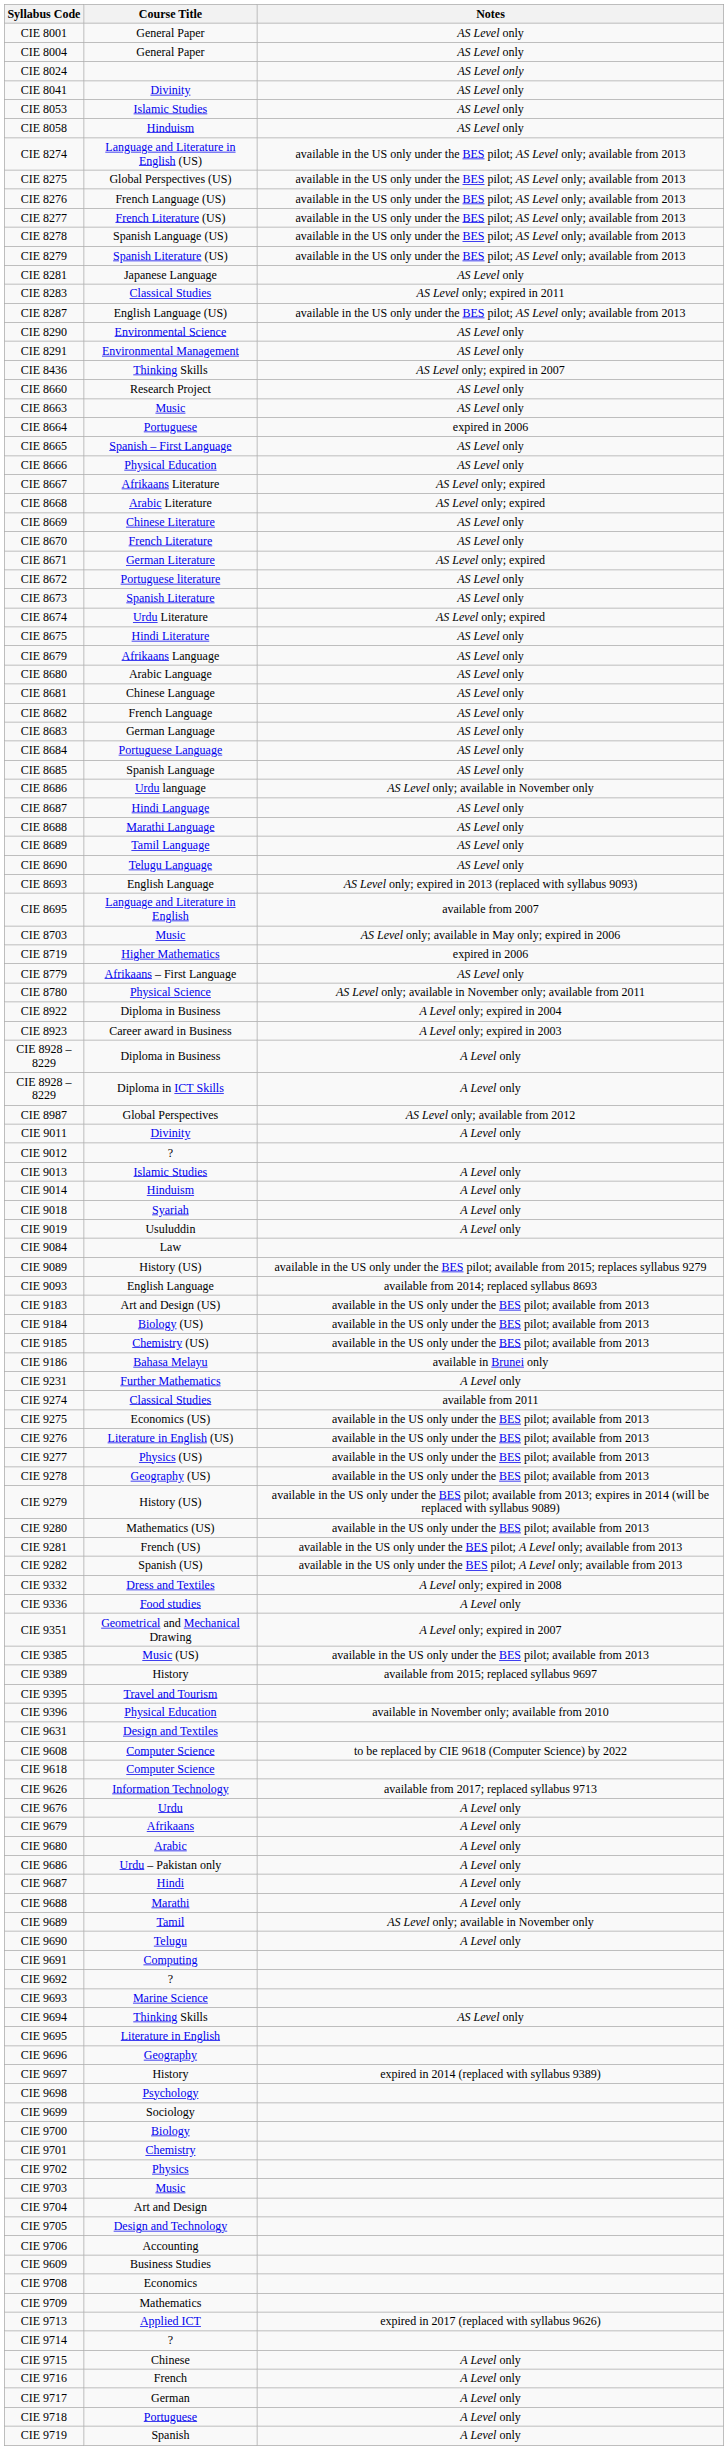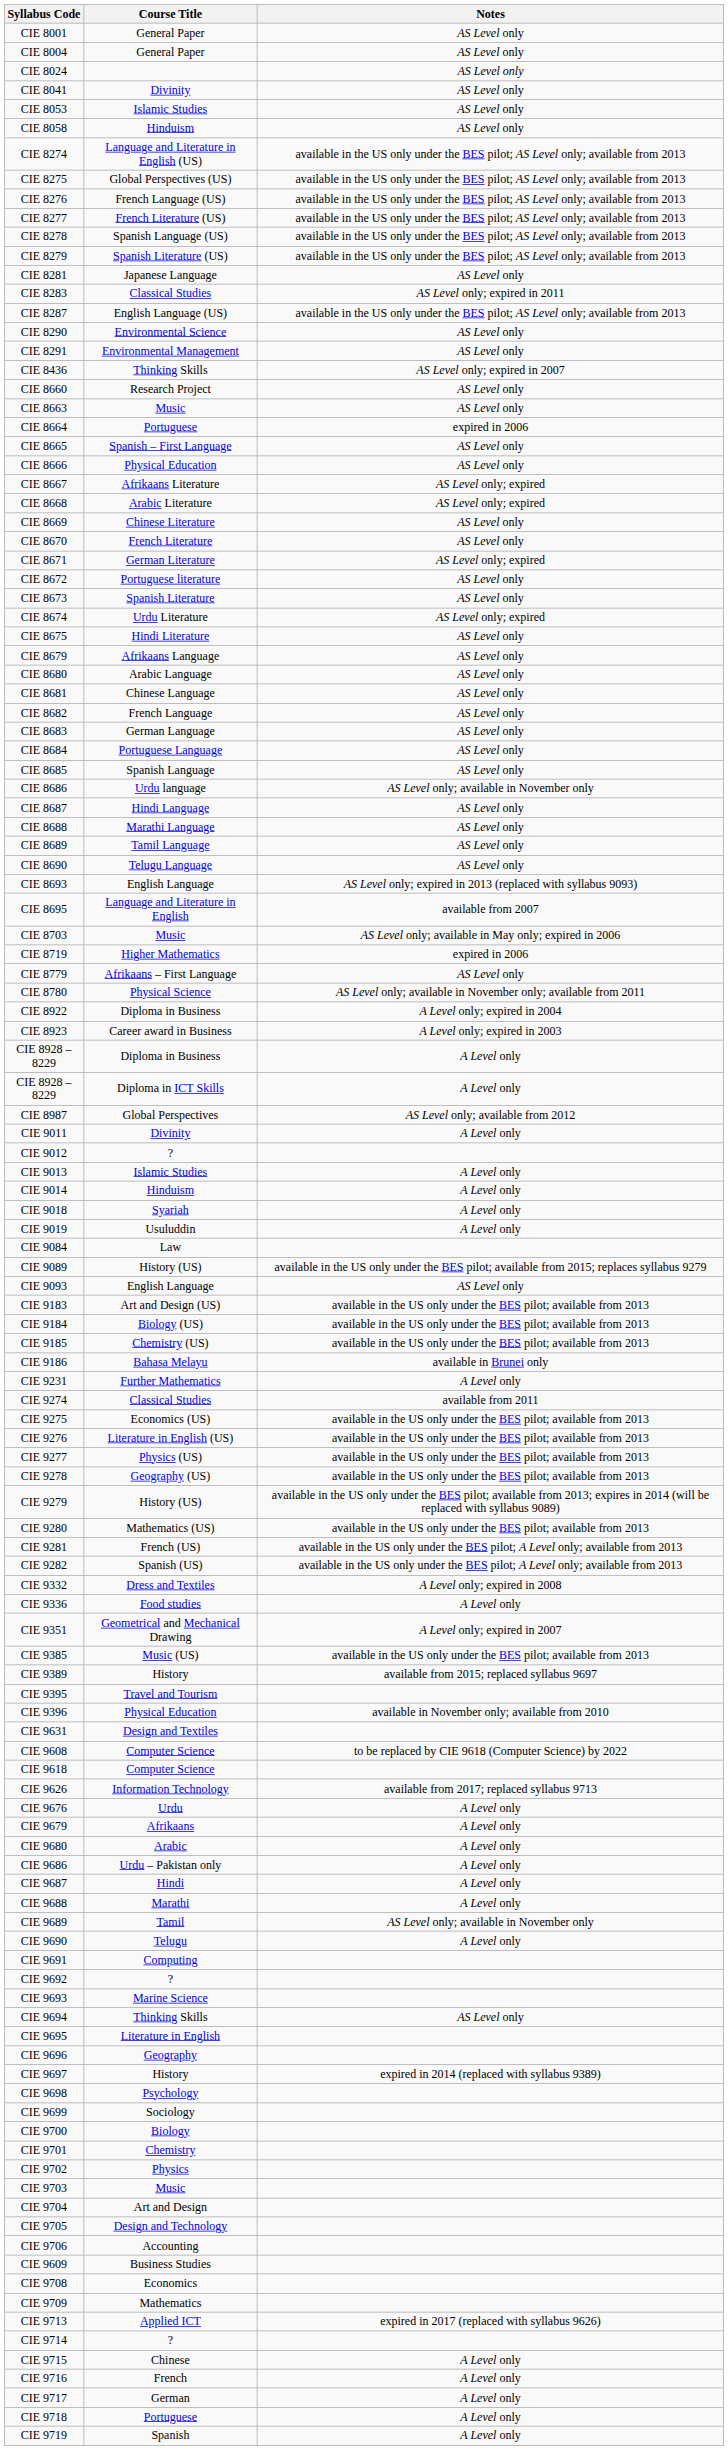(490, 1286) available from 2014; replaced syllabus 8693 -> (490, 1286) AS Level only
